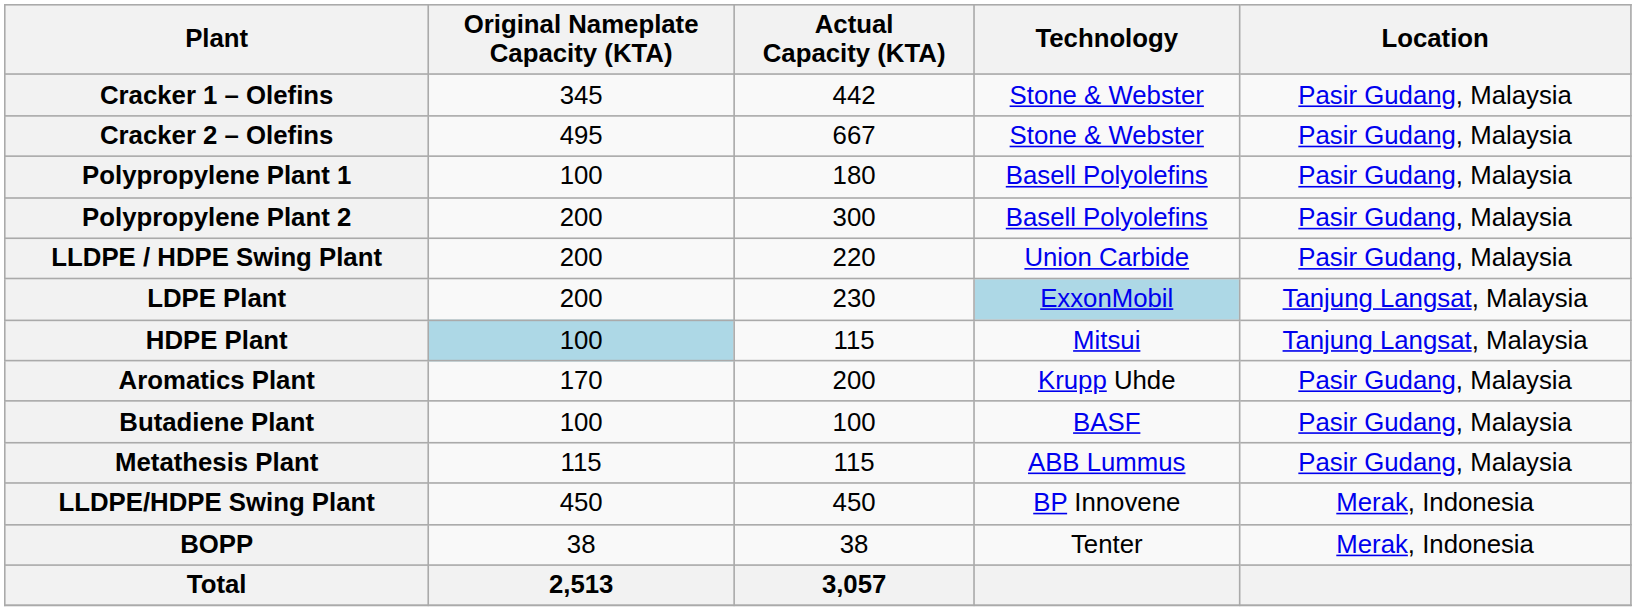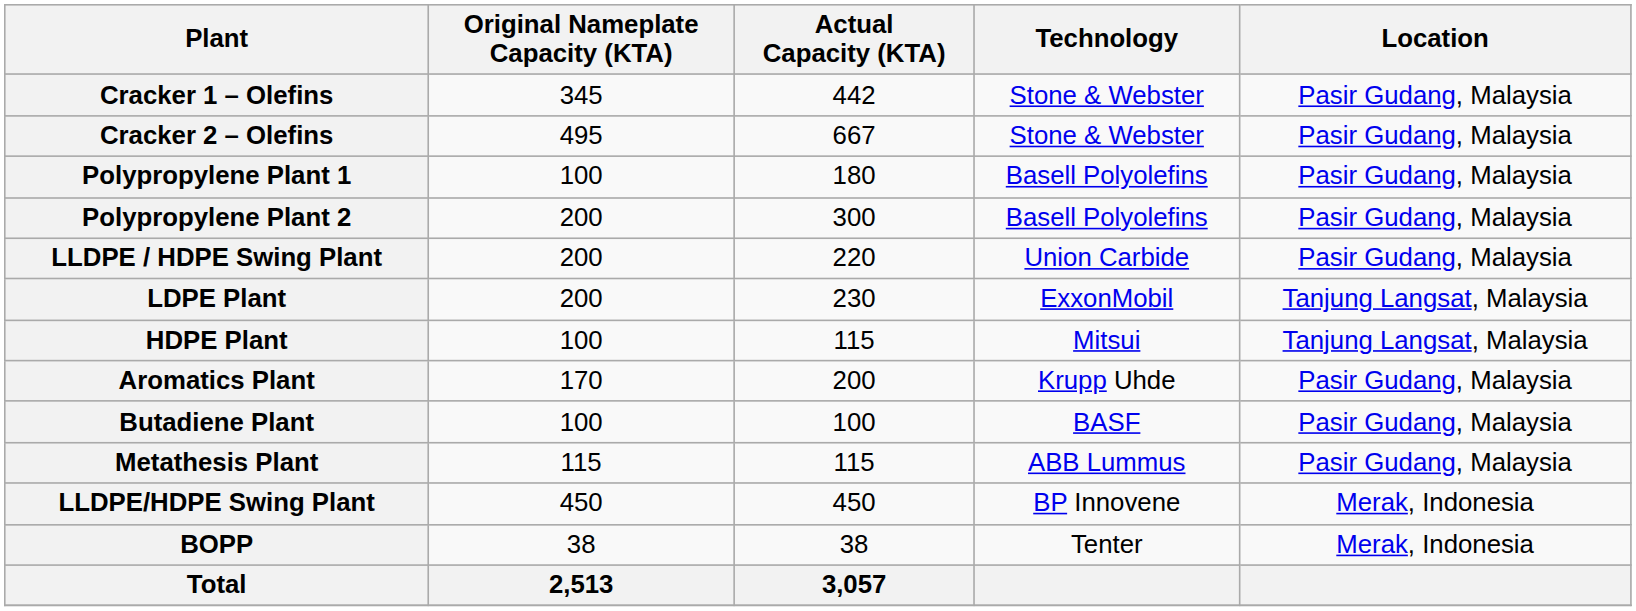(1107, 299) lightblue background -> (1107, 299) no background
(581, 339) lightblue background -> (581, 339) no background
